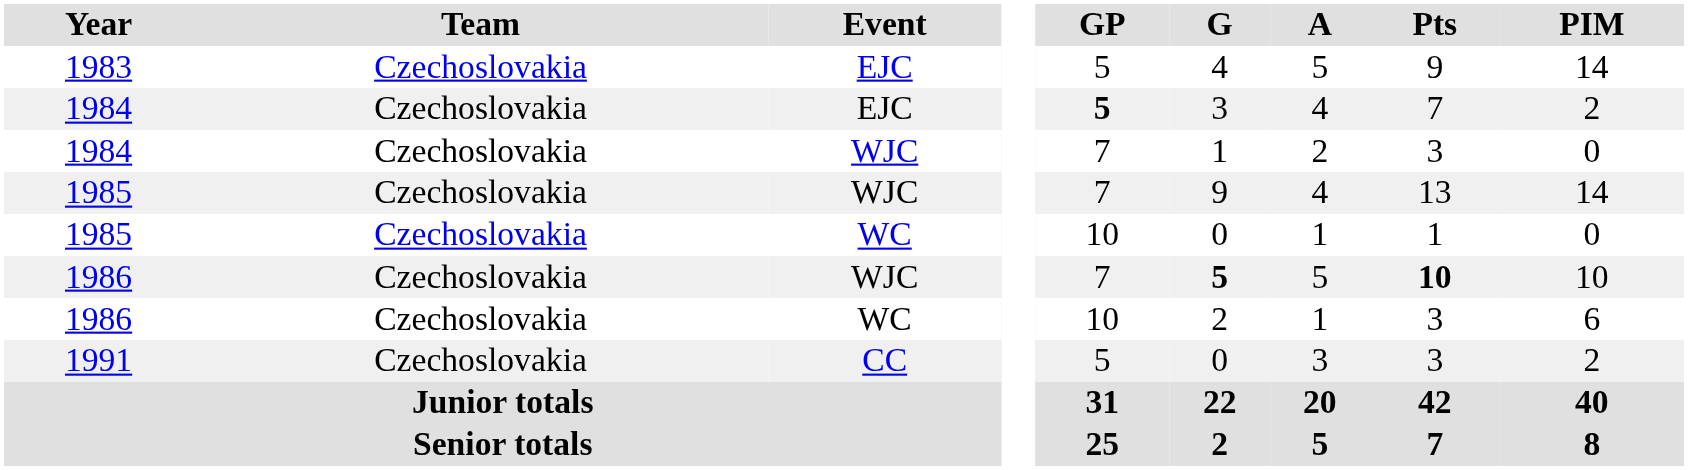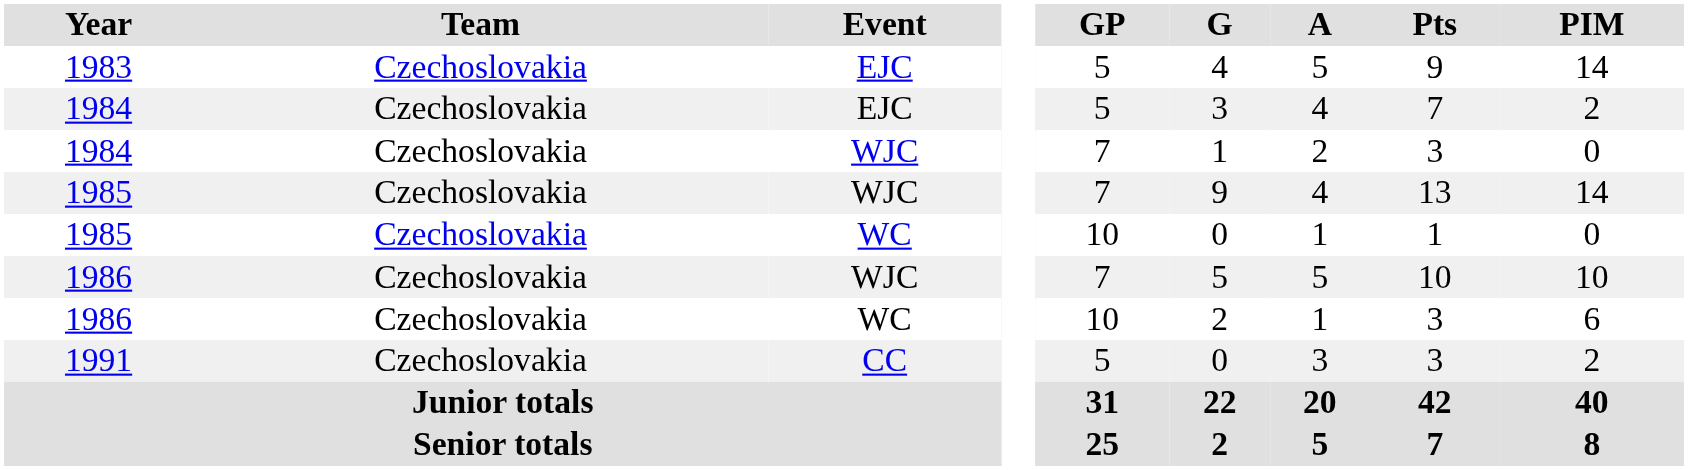(1102, 108) bold -> (1102, 108) normal
(1220, 276) bold -> (1220, 276) normal
(1435, 276) bold -> (1435, 276) normal
